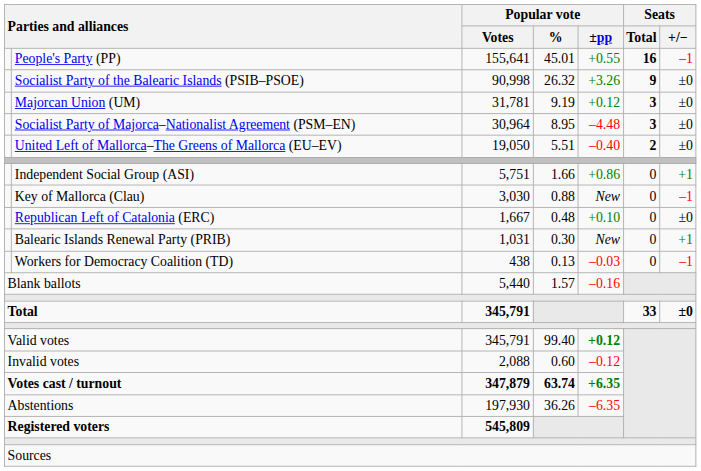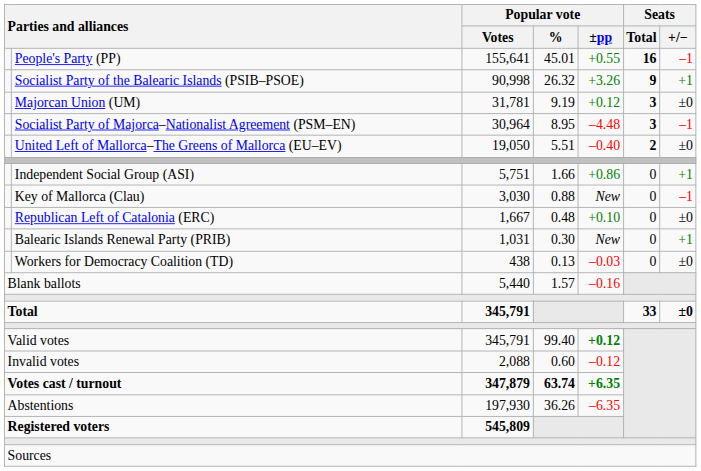(686, 80) ±0 -> (686, 80) +1
(686, 124) ±0 -> (686, 124) –1
(686, 261) –1 -> (686, 261) ±0
